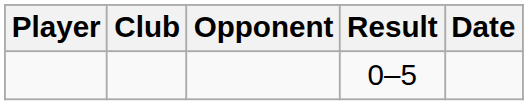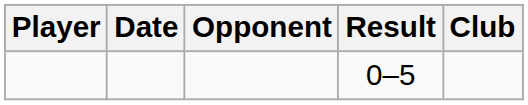columns swapped: (147, 27) <-> (483, 27)
